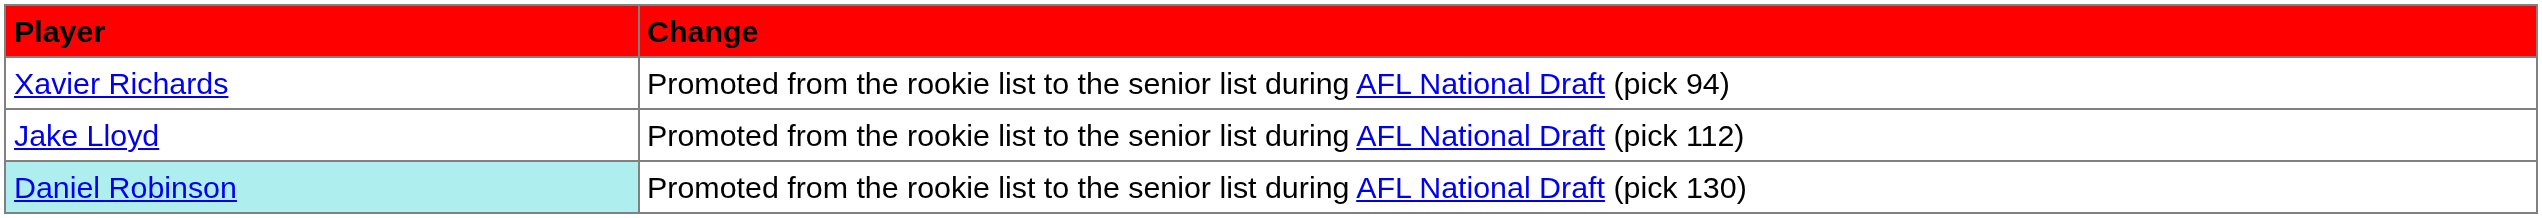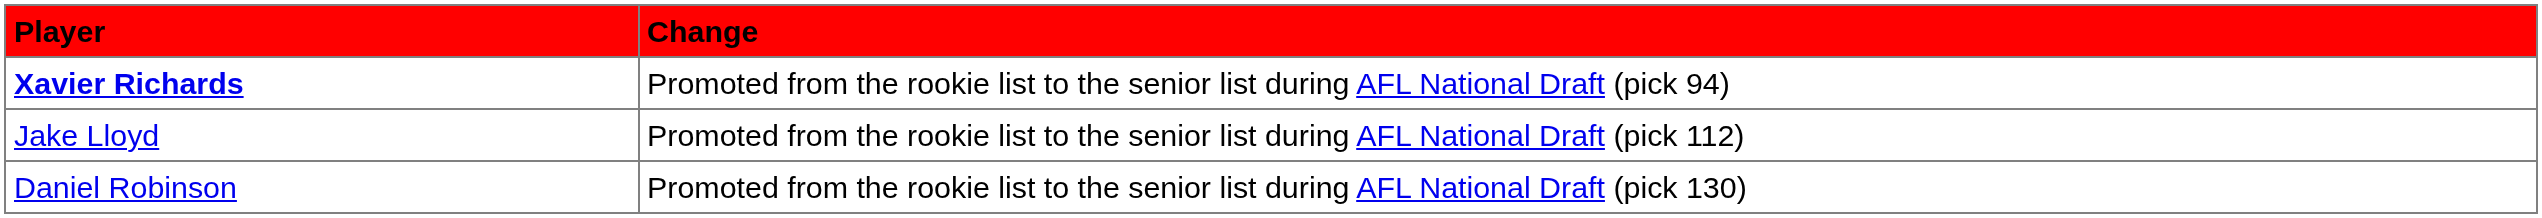(121, 83) normal -> (129, 83) bold
(125, 187) paleturquoise background -> (125, 187) no background
